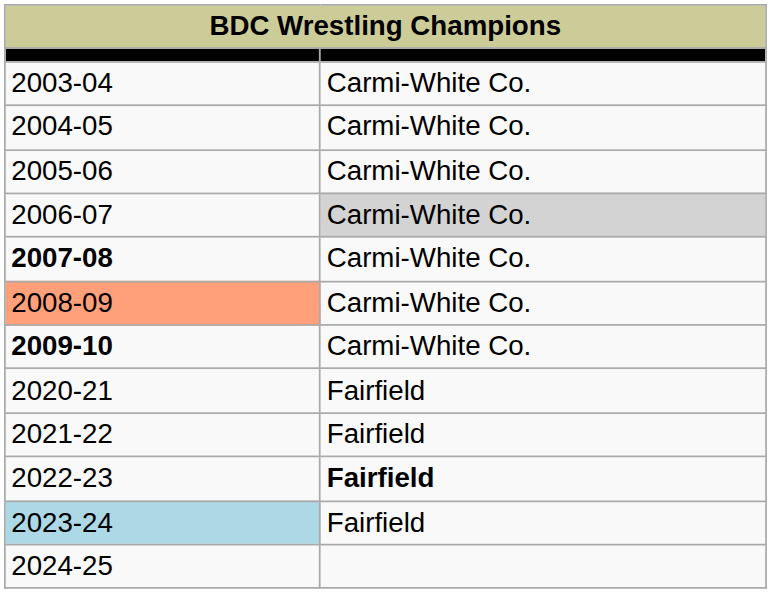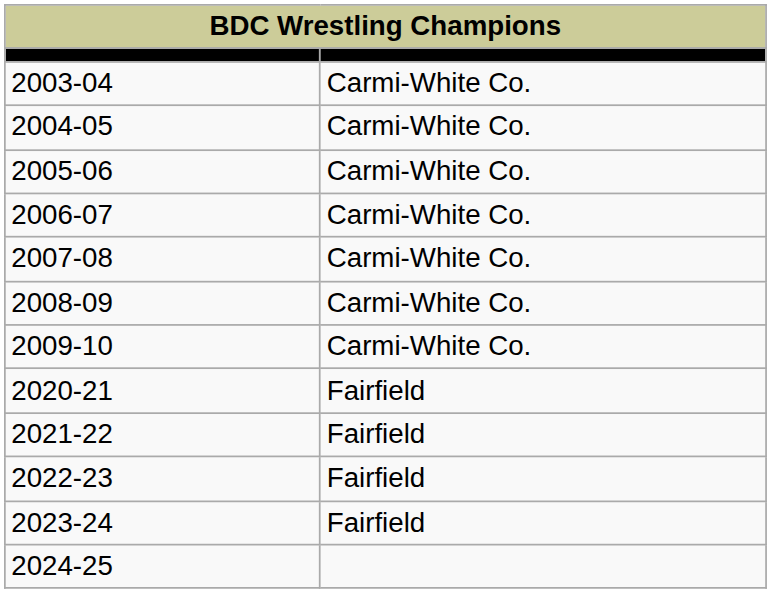(429, 214) lightgrey background -> (429, 214) no background
(62, 258) bold -> (62, 258) normal
(62, 302) lightsalmon background -> (62, 302) no background
(62, 346) bold -> (62, 346) normal
(381, 478) bold -> (376, 478) normal
(62, 522) lightblue background -> (62, 522) no background
